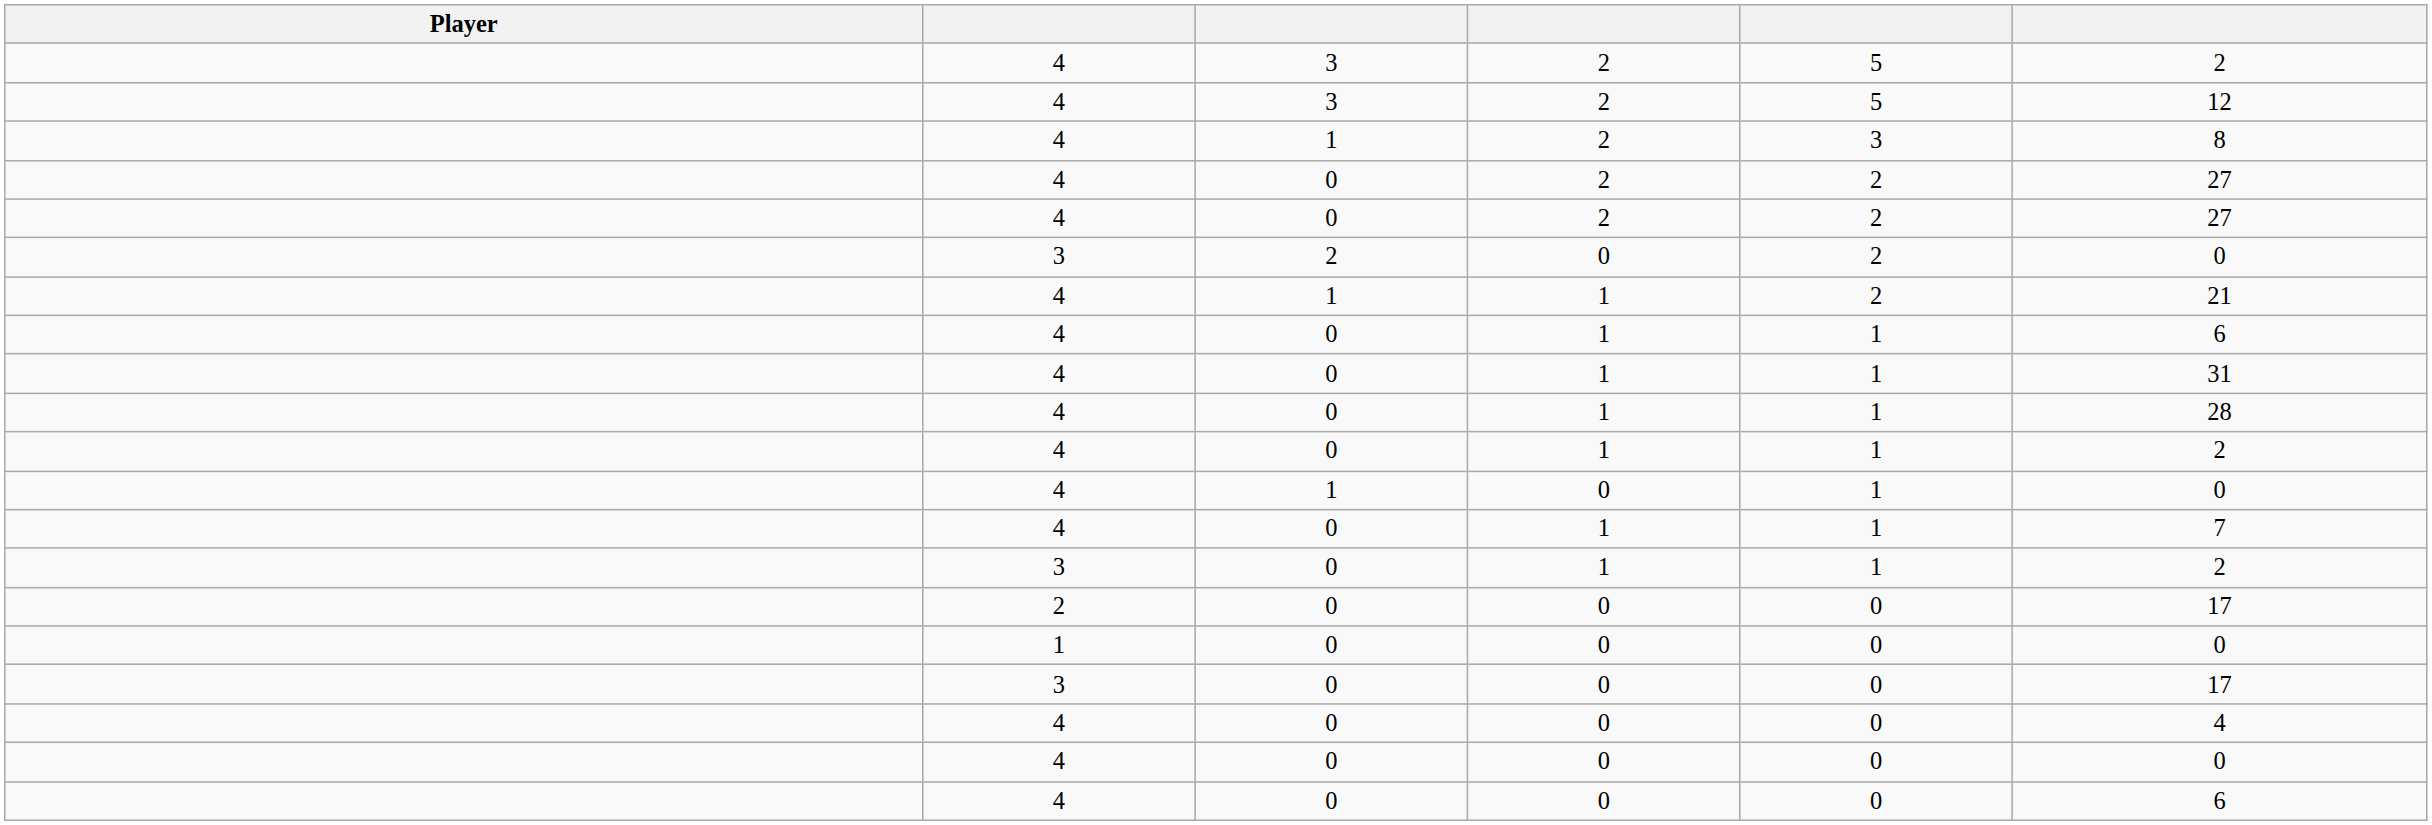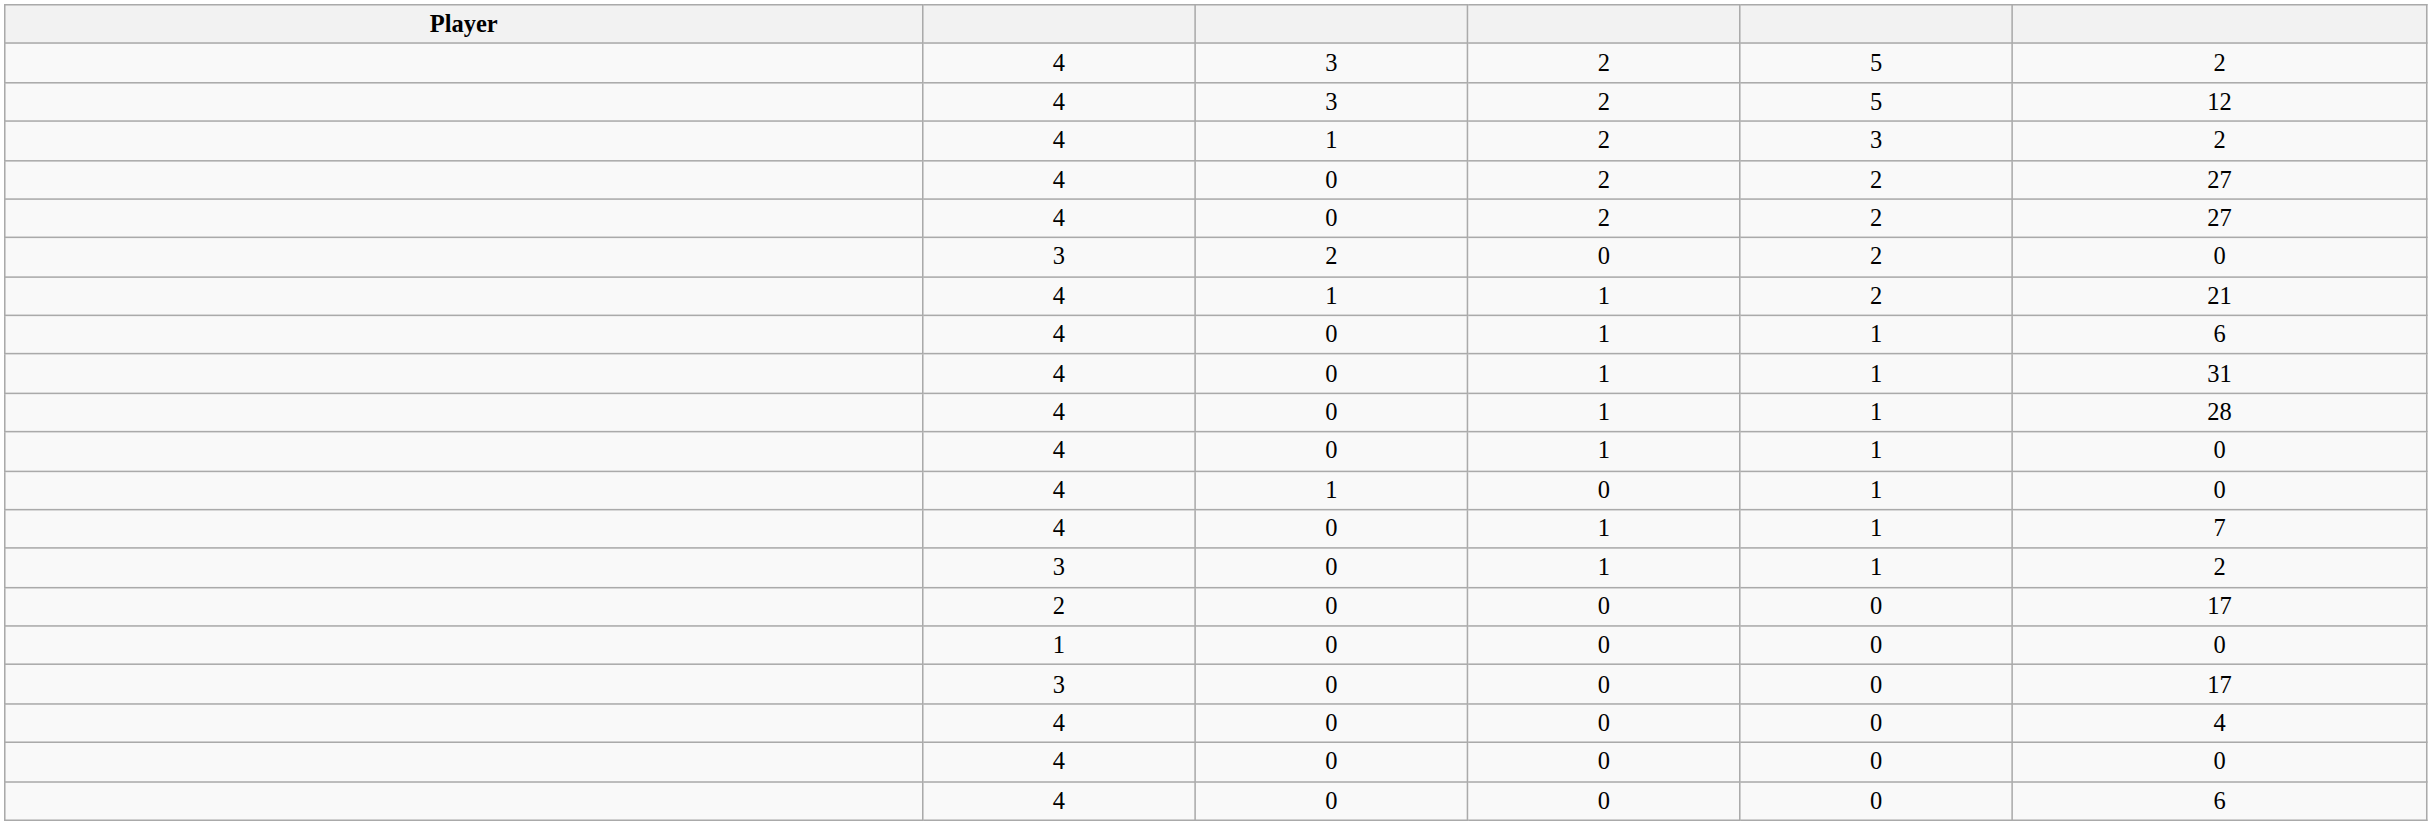(2220, 140) 8 -> (2220, 140) 2
(2220, 450) 2 -> (2220, 450) 0
